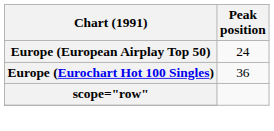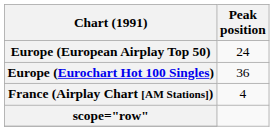+ row: (111, 94)
